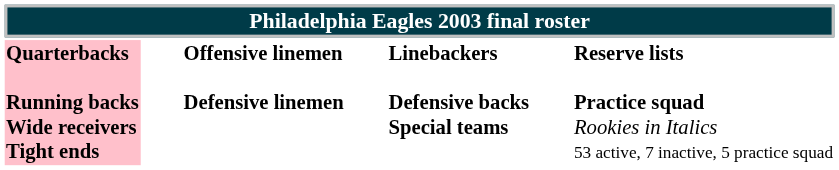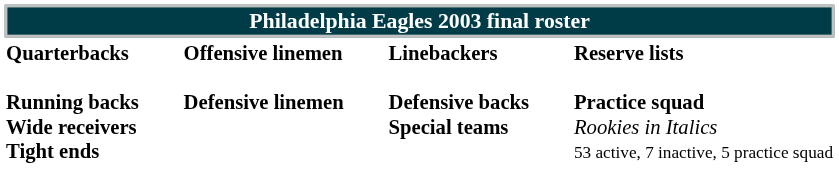(72, 102) pink background -> (72, 102) no background
